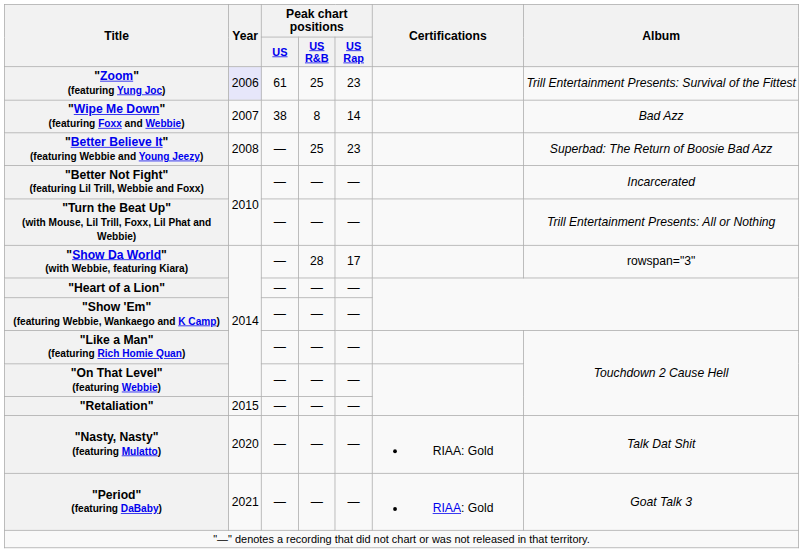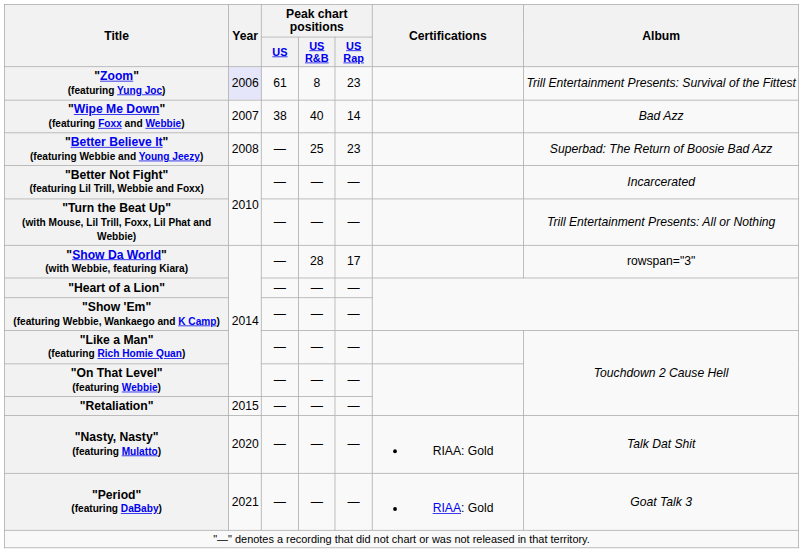(317, 83) 25 -> (317, 83) 8
(317, 116) 8 -> (317, 116) 40
